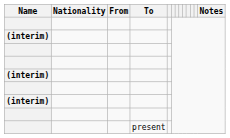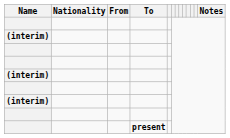(149, 127) normal -> (149, 127) bold
